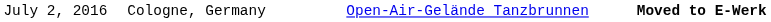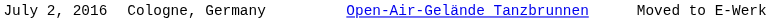(702, 11) bold -> (702, 11) normal
